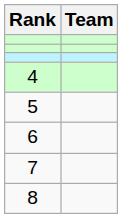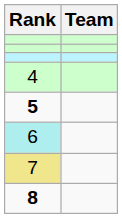(32, 107) normal -> (32, 107) bold
(32, 137) no background -> (32, 137) paleturquoise background
(32, 168) no background -> (32, 168) khaki background
(32, 198) normal -> (32, 198) bold
